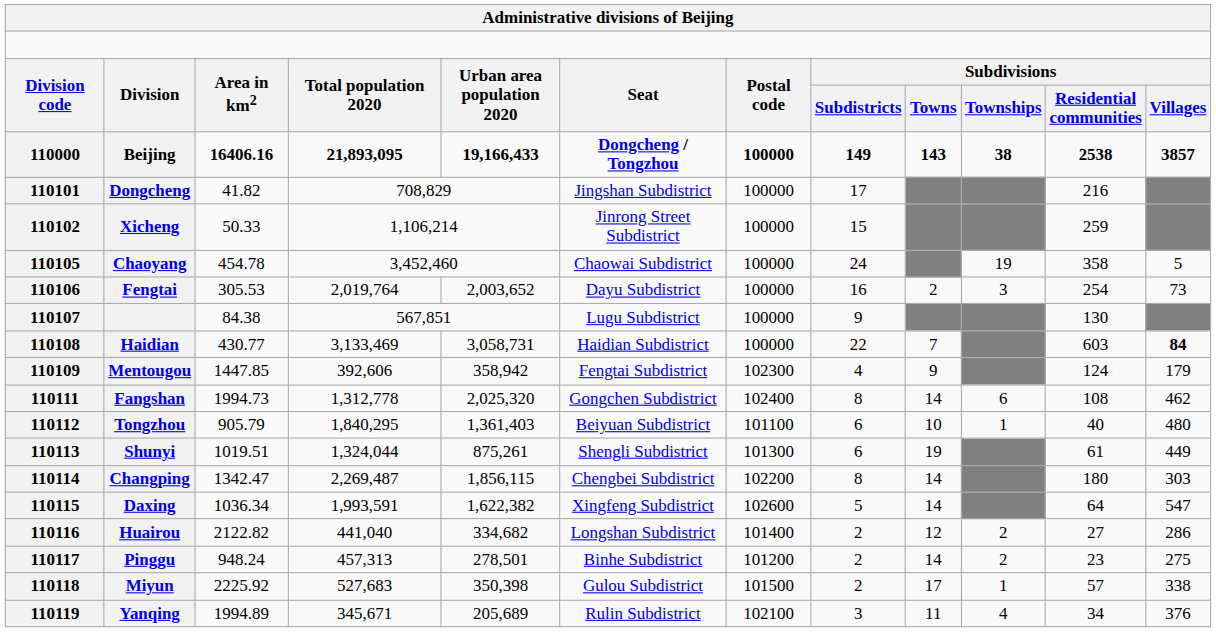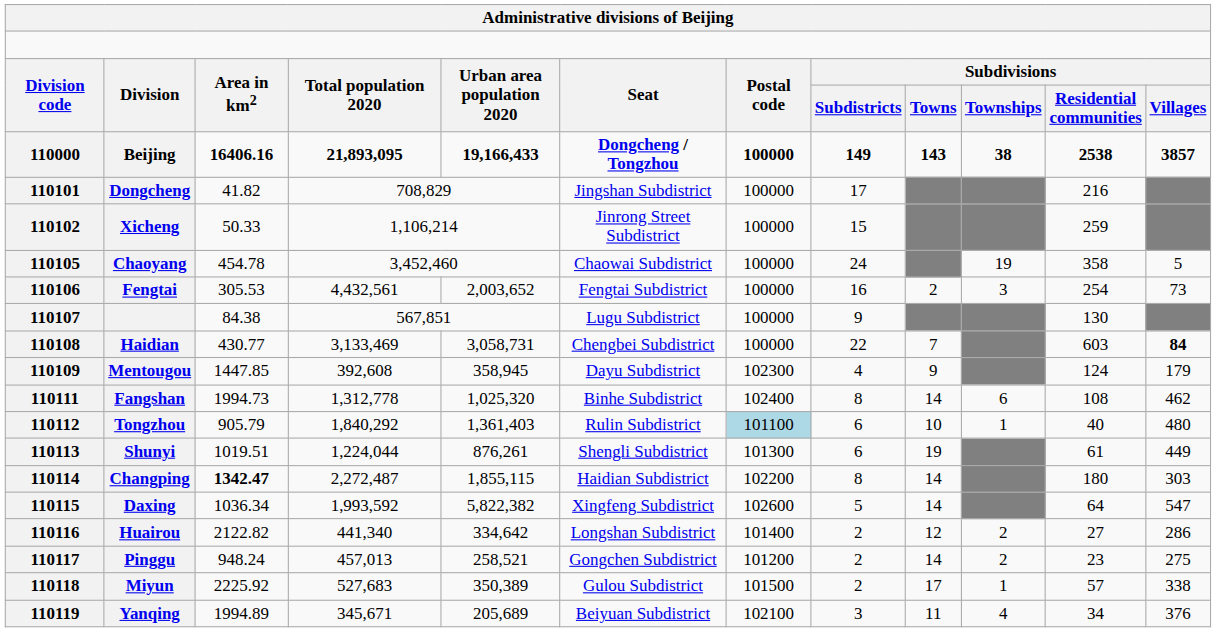(365, 290) 2,019,764 -> (365, 290) 4,432,561
(643, 290) Dayu Subdistrict -> (643, 290) Fengtai Subdistrict
(643, 344) Haidian Subdistrict -> (643, 344) Chengbei Subdistrict
(365, 371) 392,606 -> (365, 371) 392,608
(501, 371) 358,942 -> (501, 371) 358,945
(643, 371) Fengtai Subdistrict -> (643, 371) Dayu Subdistrict
(501, 397) 2,025,320 -> (501, 397) 1,025,320
(643, 397) Gongchen Subdistrict -> (643, 397) Binhe Subdistrict
(365, 424) 1,840,295 -> (365, 424) 1,840,292
(643, 424) Beiyuan Subdistrict -> (643, 424) Rulin Subdistrict
(769, 424) no background -> (769, 424) lightblue background
(365, 451) 1,324,044 -> (365, 451) 1,224,044
(501, 451) 875,261 -> (501, 451) 876,261
(241, 478) normal -> (241, 478) bold
(365, 478) 2,269,487 -> (365, 478) 2,272,487
(501, 478) 1,856,115 -> (501, 478) 1,855,115
(643, 478) Chengbei Subdistrict -> (643, 478) Haidian Subdistrict
(365, 505) 1,993,591 -> (365, 505) 1,993,592
(501, 505) 1,622,382 -> (501, 505) 5,822,382
(365, 532) 441,040 -> (365, 532) 441,340
(501, 532) 334,682 -> (501, 532) 334,642
(365, 559) 457,313 -> (365, 559) 457,013
(501, 559) 278,501 -> (501, 559) 258,521
(643, 559) Binhe Subdistrict -> (643, 559) Gongchen Subdistrict
(501, 586) 350,398 -> (501, 586) 350,389
(643, 613) Rulin Subdistrict -> (643, 613) Beiyuan Subdistrict
